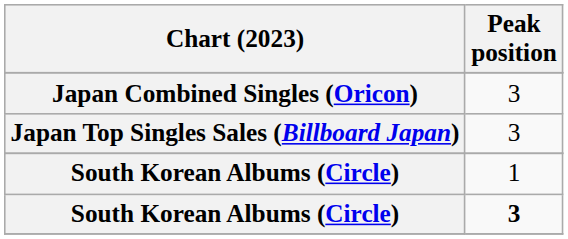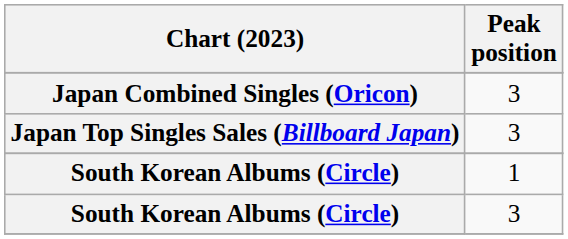(514, 213) bold -> (514, 213) normal
